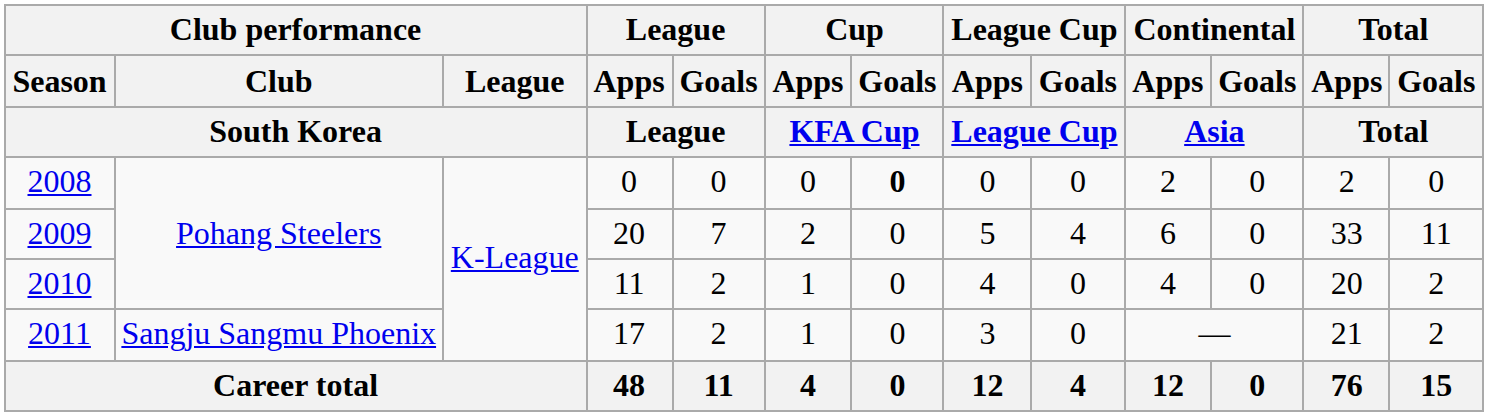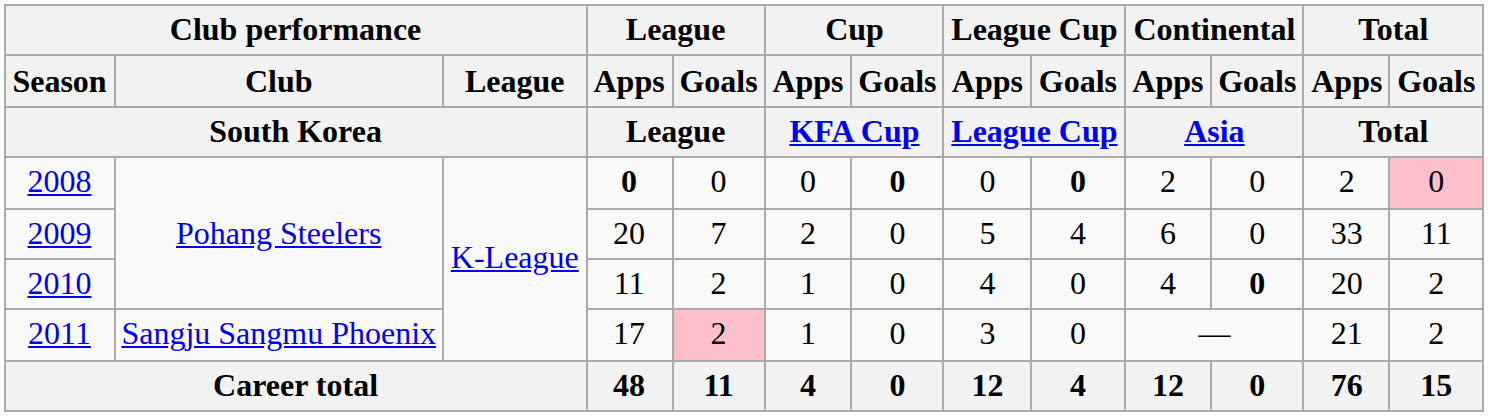(629, 182) normal -> (629, 182) bold
(1078, 182) normal -> (1078, 182) bold
(1436, 182) no background -> (1436, 182) pink background
(1257, 283) normal -> (1257, 283) bold
(719, 334) no background -> (719, 334) pink background
